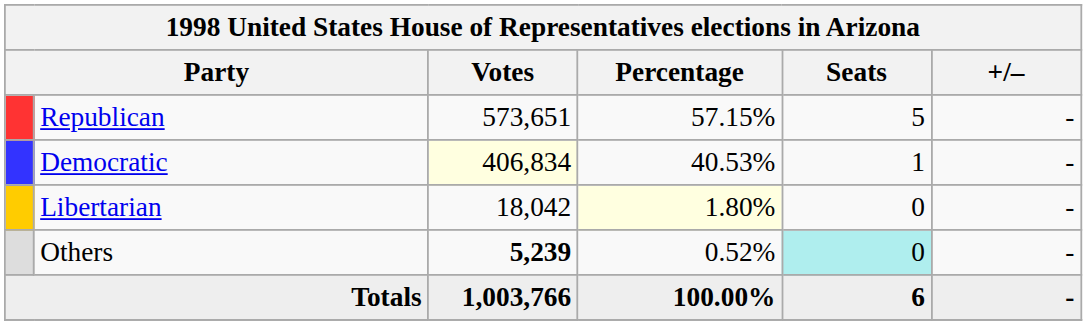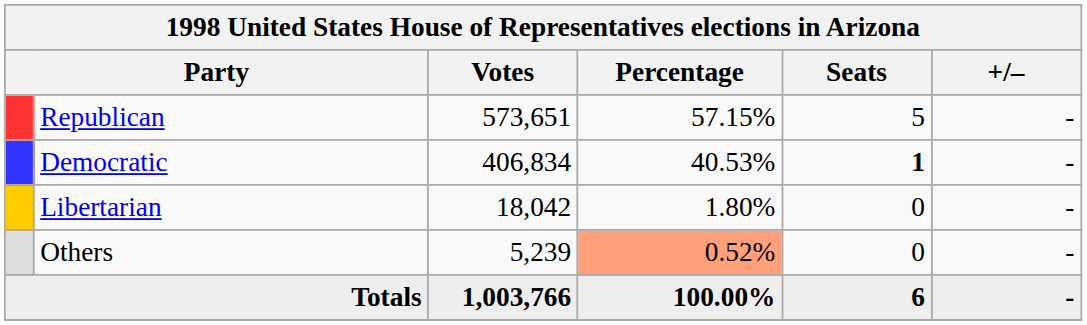(527, 162) lightyellow background -> (527, 162) no background
(918, 162) normal -> (918, 162) bold
(740, 207) lightyellow background -> (740, 207) no background
(540, 252) bold -> (540, 252) normal
(740, 252) no background -> (740, 252) lightsalmon background
(918, 252) paleturquoise background -> (918, 252) no background
